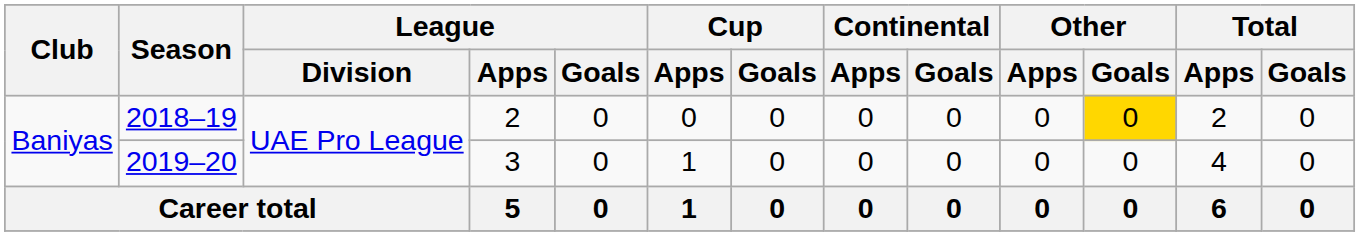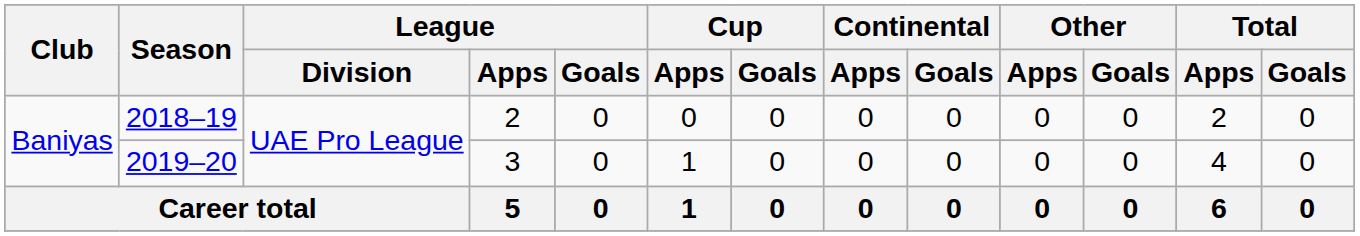(1131, 117) gold background -> (1131, 117) no background
